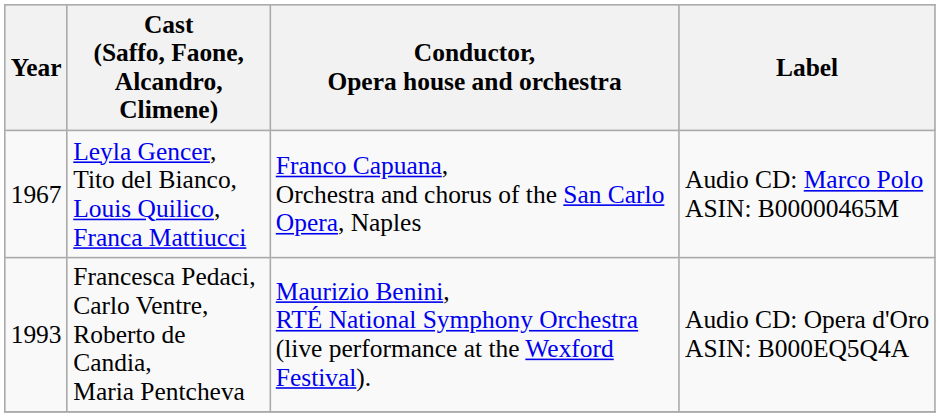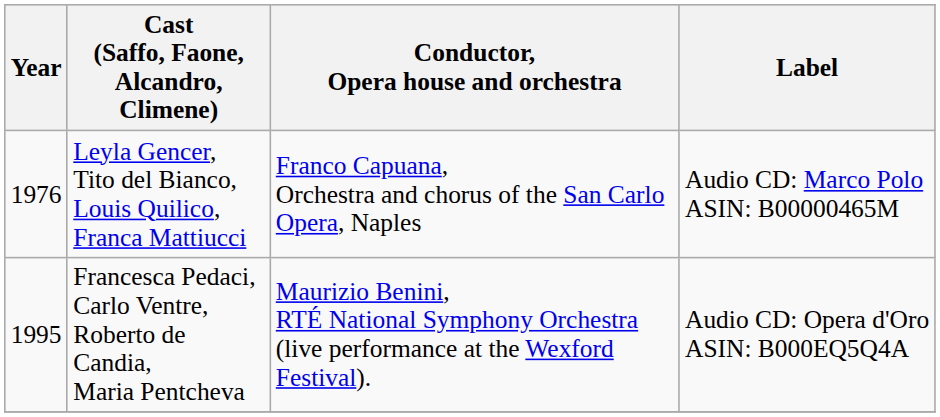(36, 193) 1967 -> (36, 193) 1976
(36, 334) 1993 -> (36, 334) 1995
